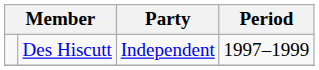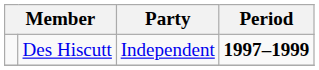(266, 49) normal -> (266, 49) bold
